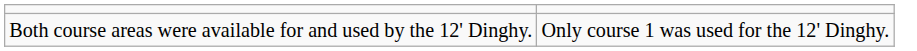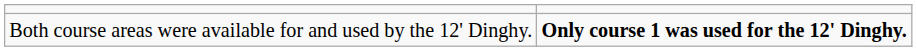(715, 29) normal -> (724, 29) bold
